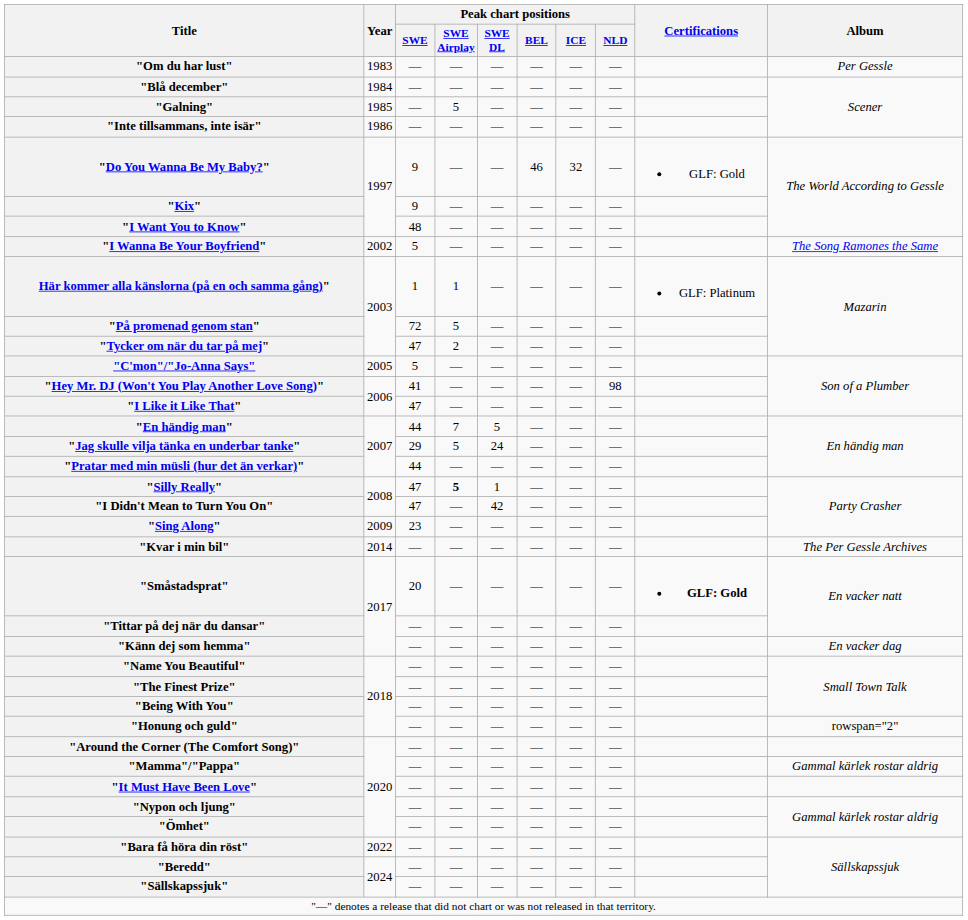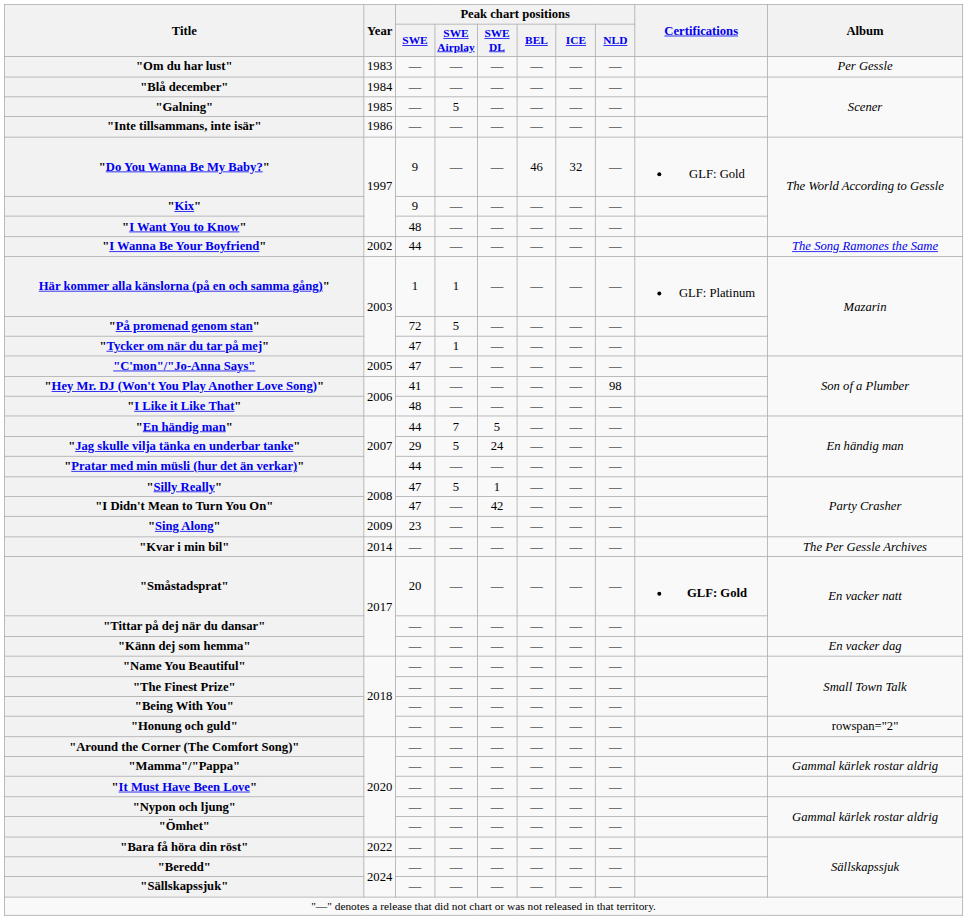(415, 246) 5 -> (415, 246) 44
(456, 346) 2 -> (456, 346) 1
(415, 366) 5 -> (415, 366) 47
(415, 406) 47 -> (415, 406) 48
(456, 486) bold -> (456, 486) normal
